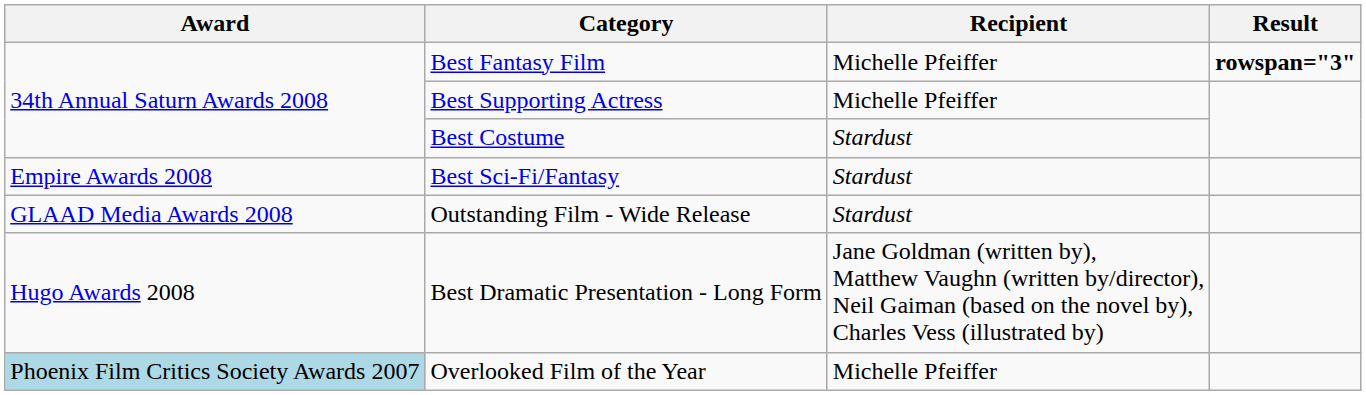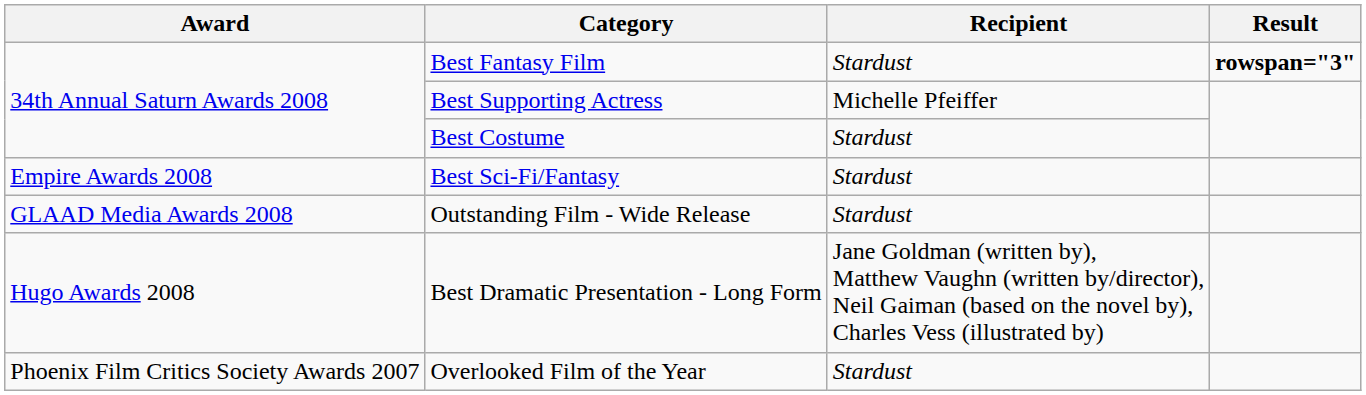(915, 61) Michelle Pfeiffer -> (872, 61) Stardust
(215, 370) lightblue background -> (215, 370) no background
(915, 370) Michelle Pfeiffer -> (872, 370) Stardust
